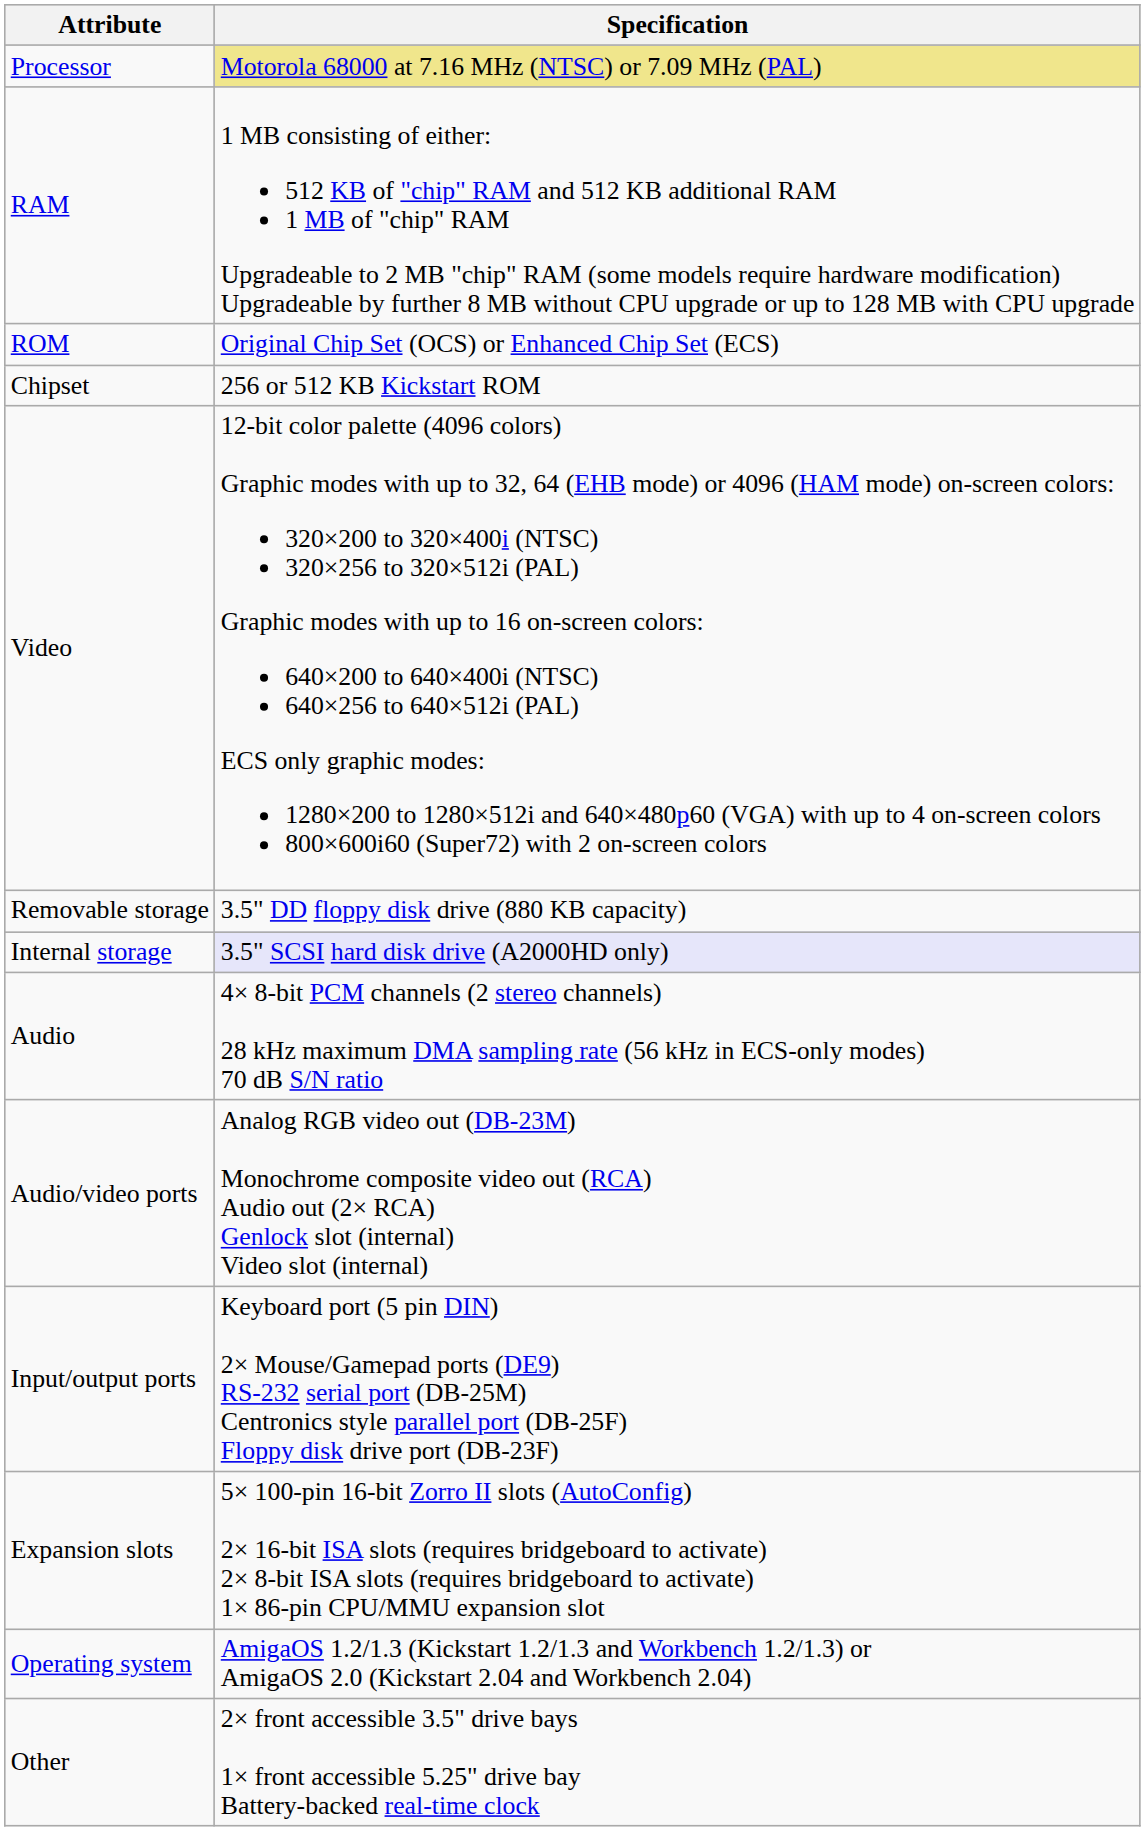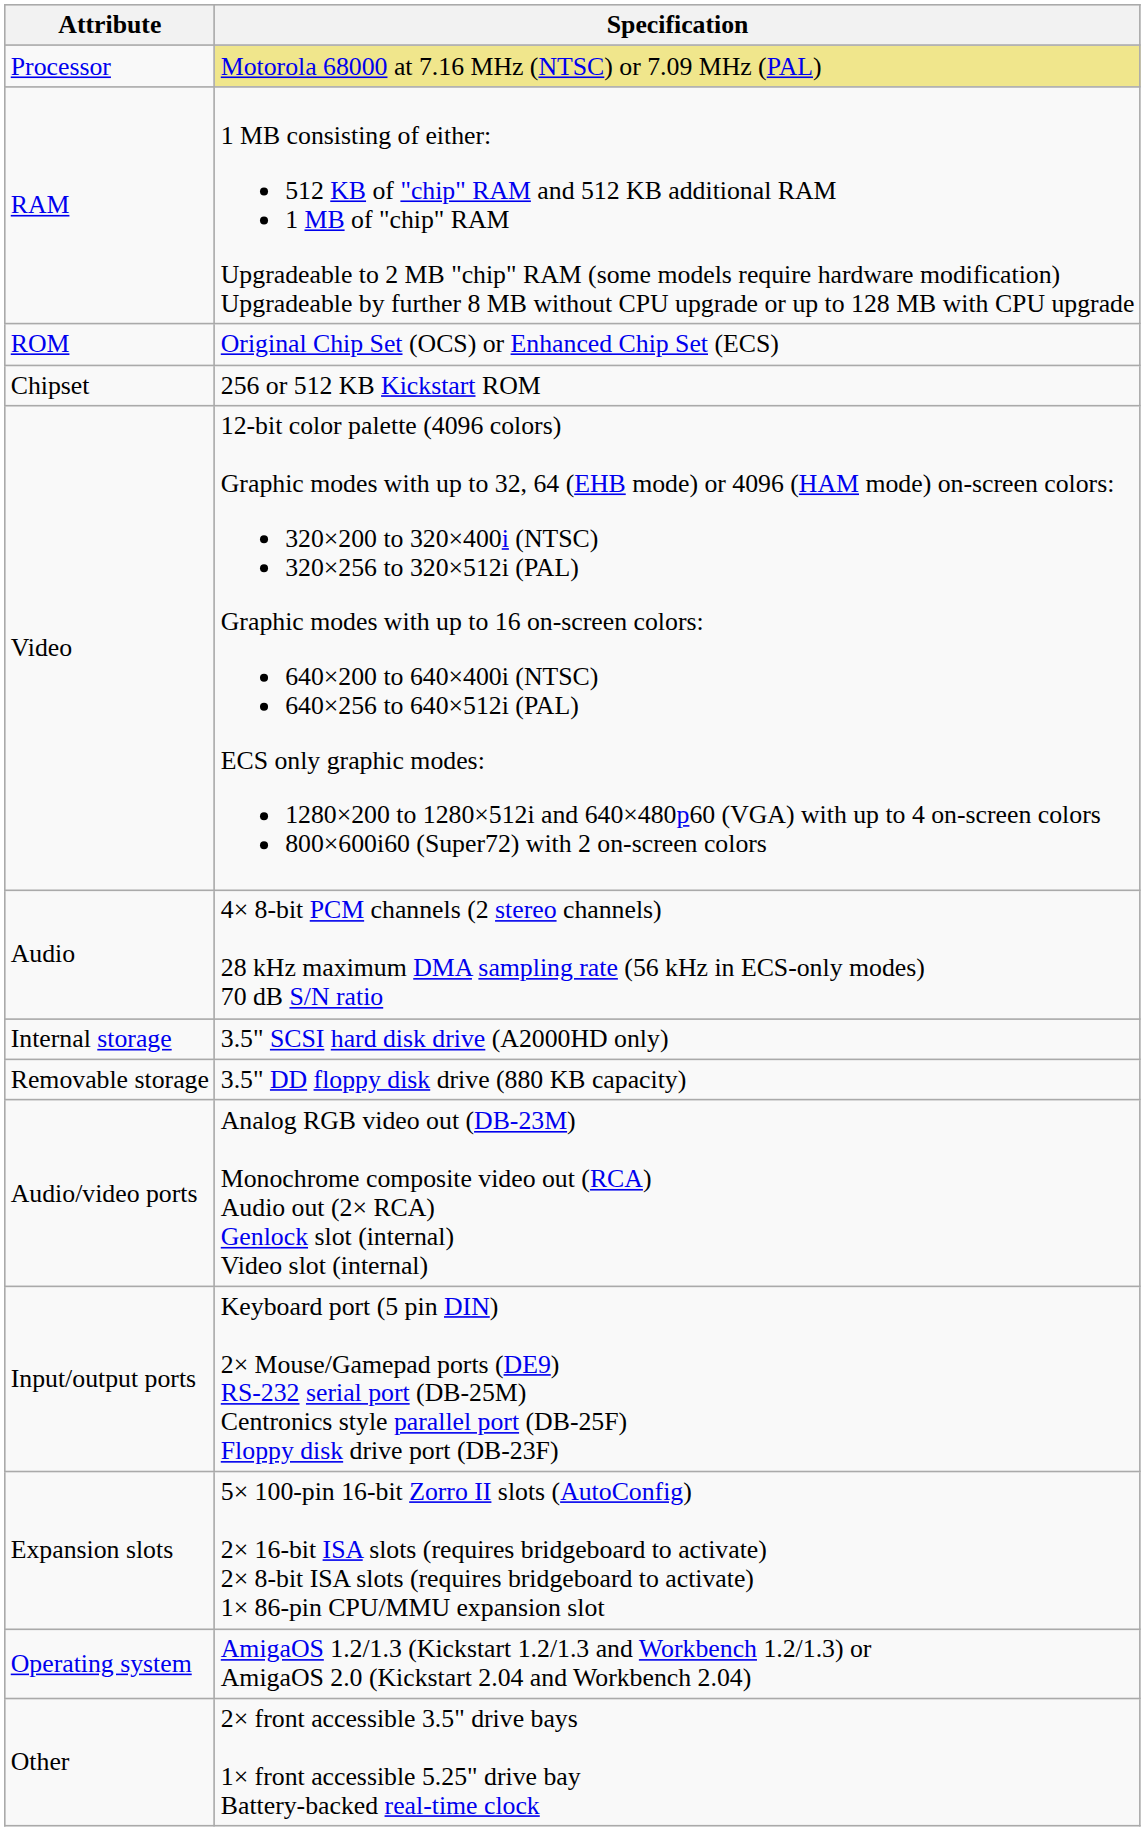rows swapped: (43, 1036) <-> (110, 910)
(445, 951) lavender background -> (445, 1038) no background
